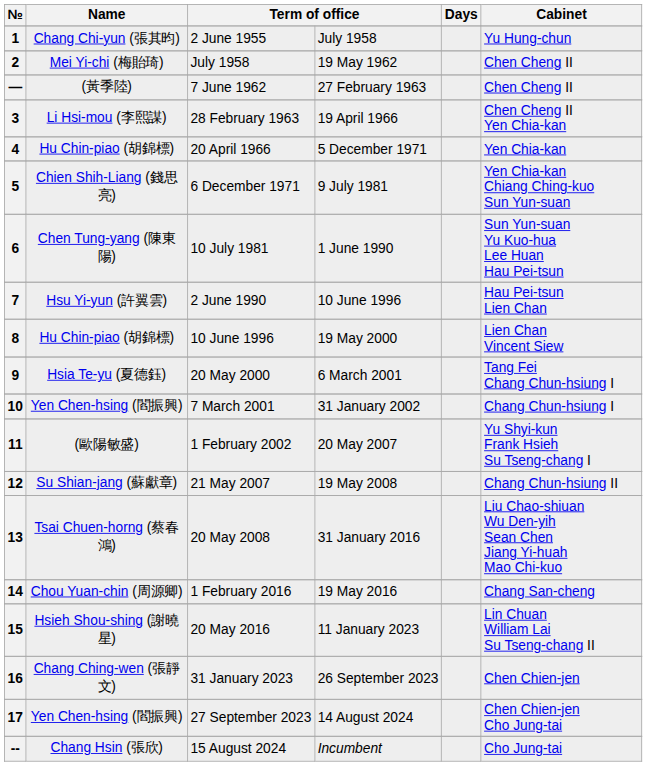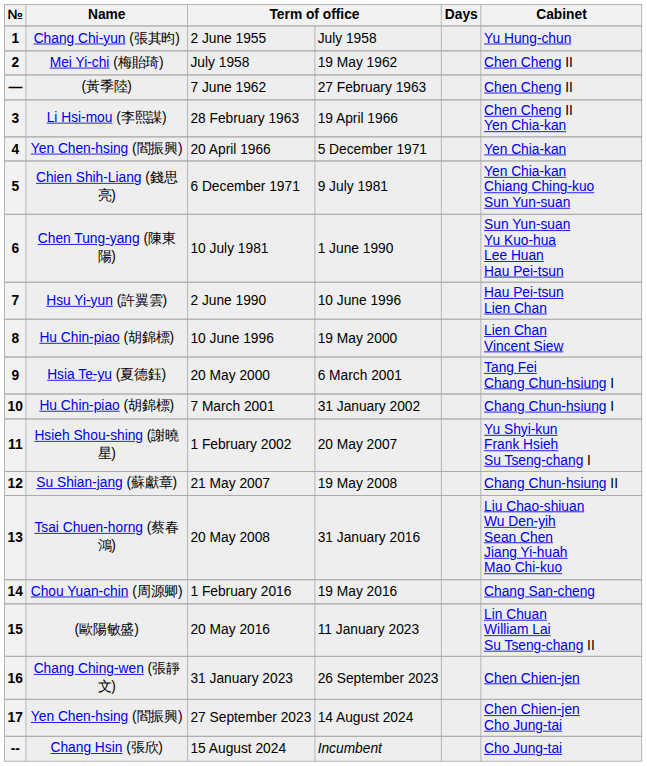(107, 148) Hu Chin-piao (胡錦標) -> (107, 148) Yen Chen-hsing (閻振興)
(107, 405) Yen Chen-hsing (閻振興) -> (107, 405) Hu Chin-piao (胡錦標)
(107, 444) (歐陽敏盛) -> (107, 444) Hsieh Shou-shing (謝曉星)
(107, 629) Hsieh Shou-shing (謝曉星) -> (107, 629) (歐陽敏盛)
